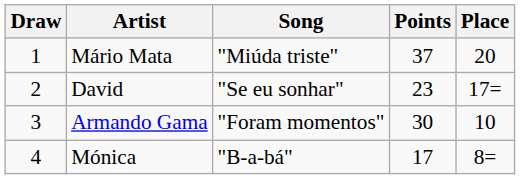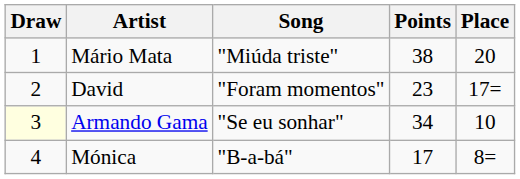(423, 55) 37 -> (423, 55) 38
(281, 88) "Se eu sonhar" -> (301, 88) "Foram momentos"
(36, 122) no background -> (36, 122) lightyellow background
(301, 122) "Foram momentos" -> (281, 122) "Se eu sonhar"
(423, 122) 30 -> (423, 122) 34
